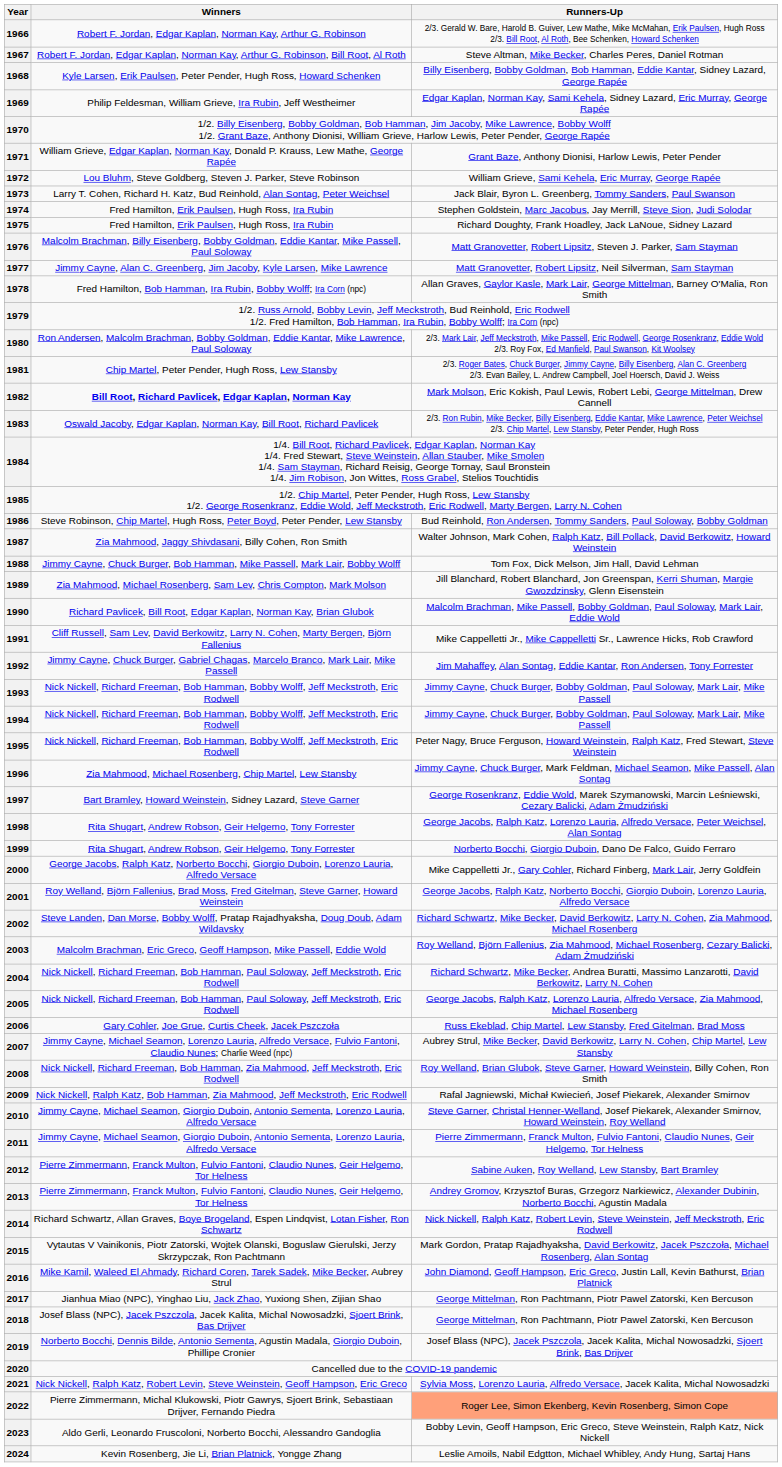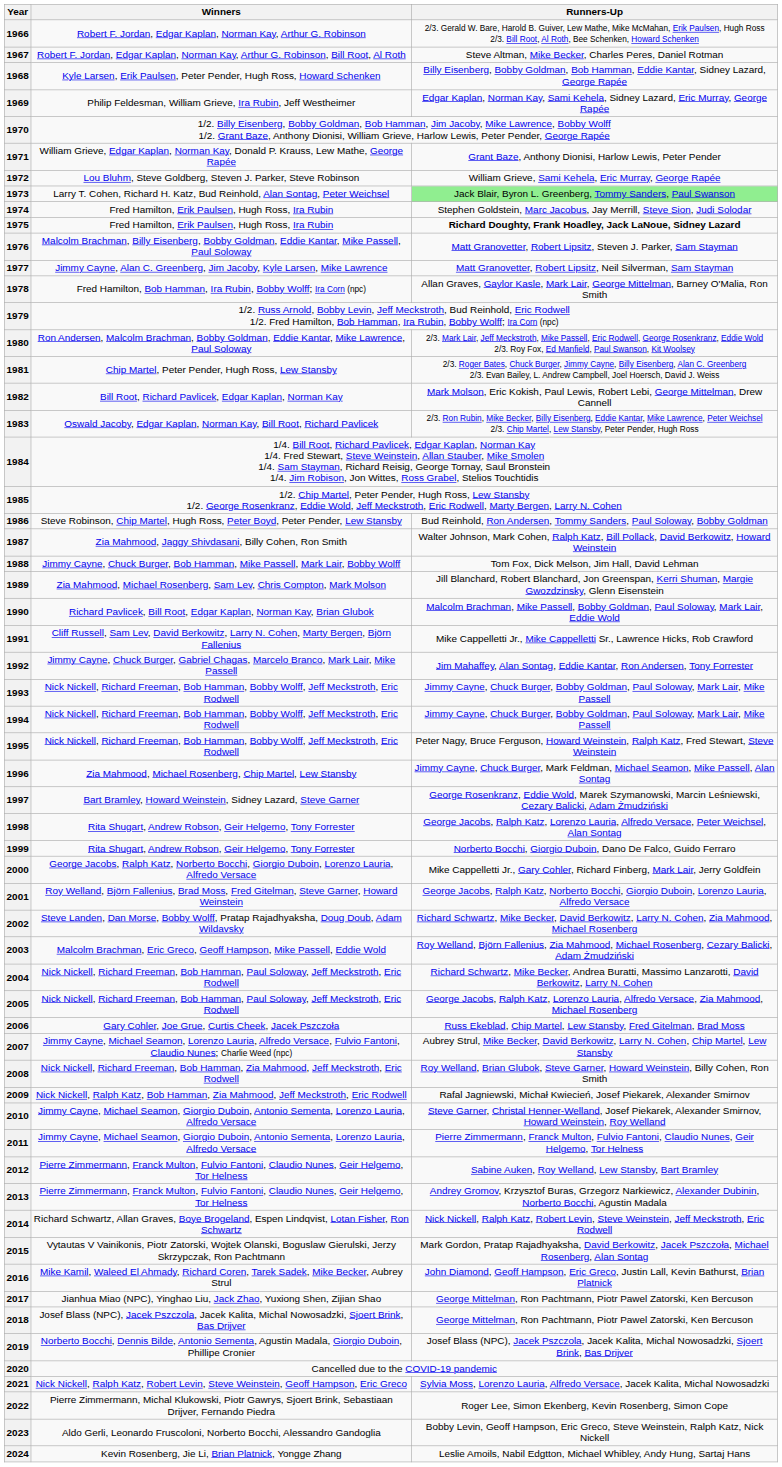(595, 194) no background -> (595, 194) lightgreen background
(595, 225) normal -> (595, 225) bold
(221, 396) bold -> (221, 396) normal
(595, 1405) lightsalmon background -> (595, 1405) no background
